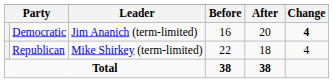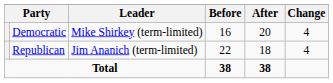(134, 31) Jim Ananich (term-limited) -> (137, 31) Mike Shirkey (term-limited)
(306, 31) bold -> (306, 31) normal
(137, 50) Mike Shirkey (term-limited) -> (134, 50) Jim Ananich (term-limited)
